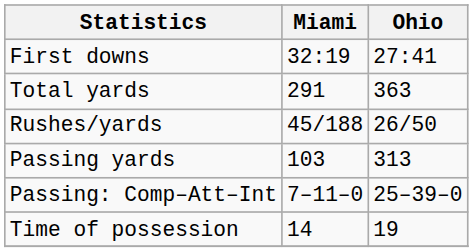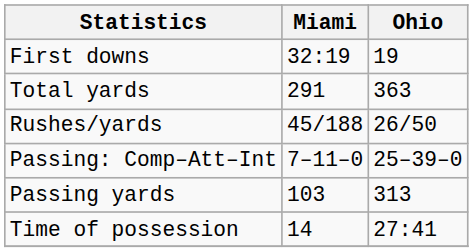(405, 57) 27:41 -> (386, 57) 19
rows swapped: (93, 160) <-> (143, 195)
(386, 229) 19 -> (405, 229) 27:41
